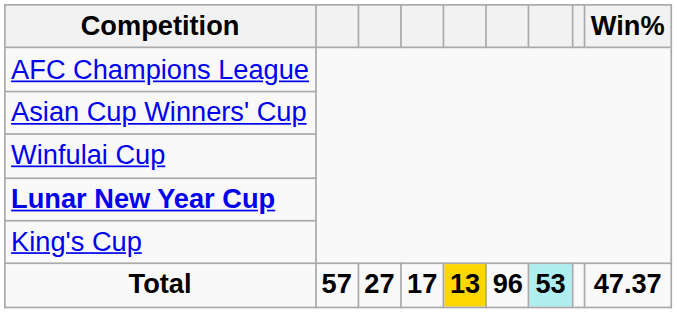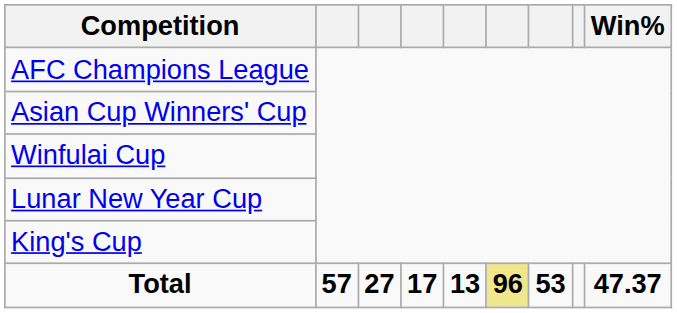(143, 198) bold -> (137, 198) normal
(465, 284) gold background -> (465, 284) no background
(508, 284) no background -> (508, 284) khaki background
(551, 284) paleturquoise background -> (551, 284) no background
